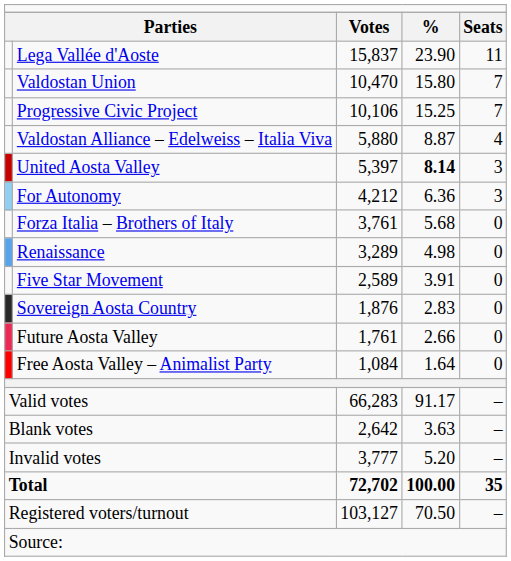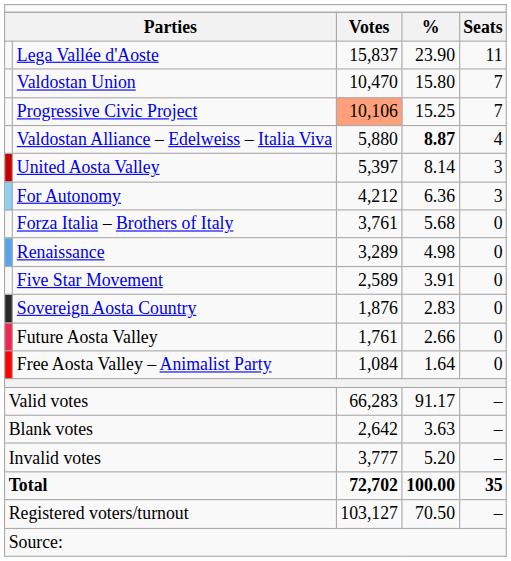(374, 111) no background -> (374, 111) lightsalmon background
(439, 139) normal -> (439, 139) bold
(439, 167) bold -> (439, 167) normal
